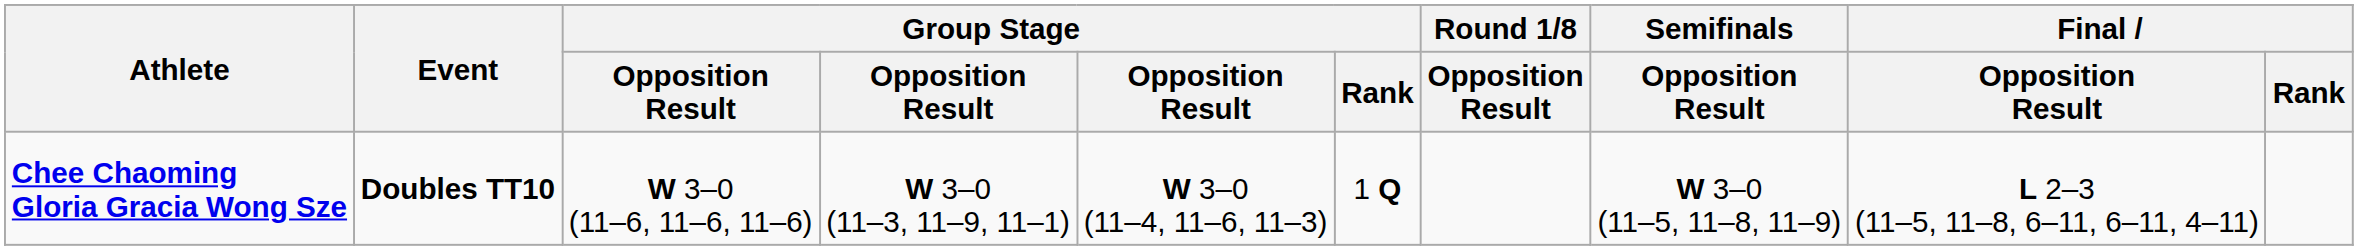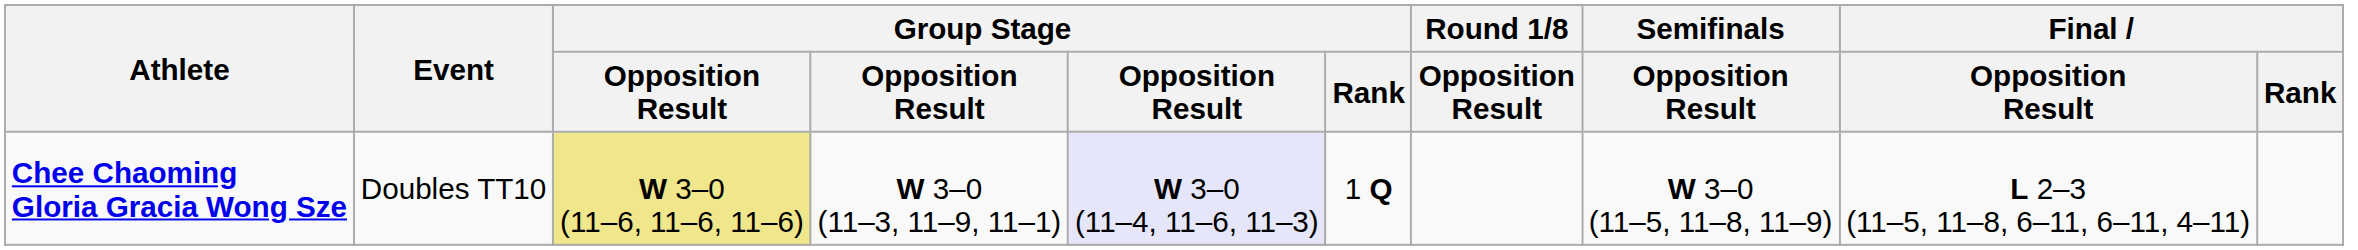(458, 189) bold -> (454, 189) normal
(691, 205) no background -> (682, 205) khaki background
(1206, 205) no background -> (1197, 205) lavender background
